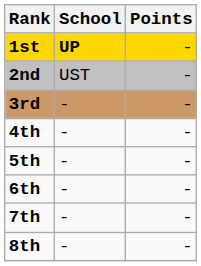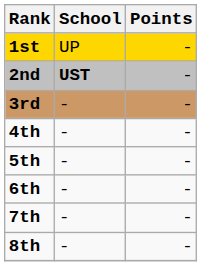(69, 47) bold -> (69, 47) normal
(75, 76) normal -> (75, 76) bold
